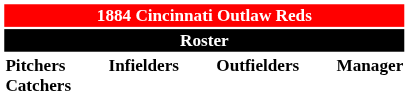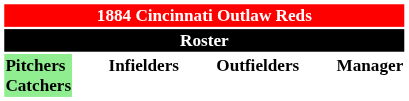(38, 75) no background -> (38, 75) lightgreen background
